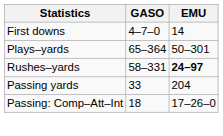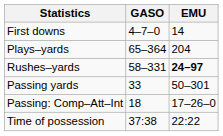(190, 49) 50–301 -> (181, 49) 204
(181, 85) 204 -> (190, 85) 50–301
+ row: (56, 121)
